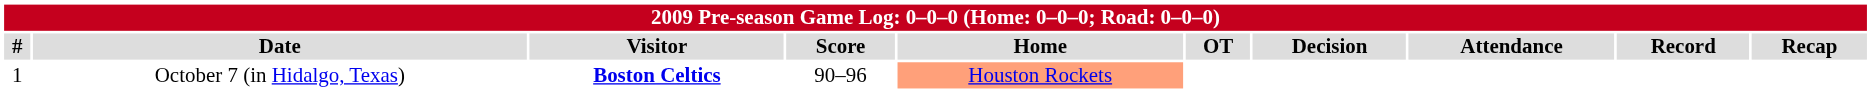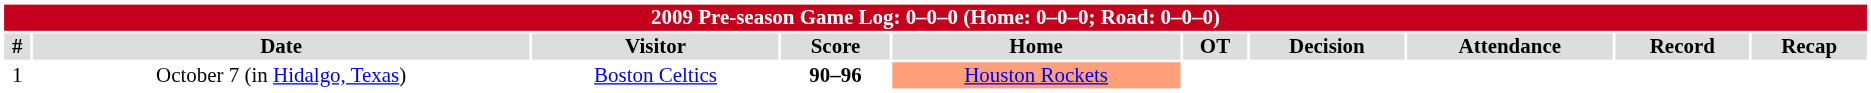(657, 75) bold -> (656, 75) normal
(841, 75) normal -> (836, 75) bold
